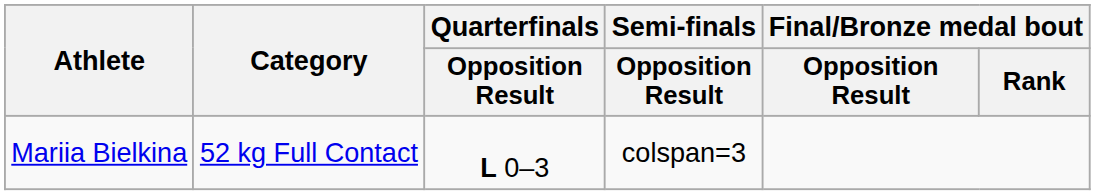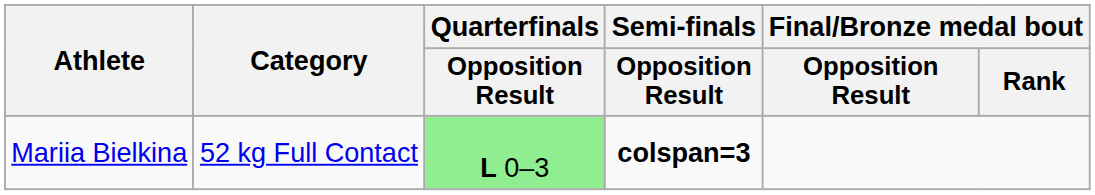(515, 168) no background -> (515, 168) lightgreen background
(684, 153) normal -> (684, 153) bold
